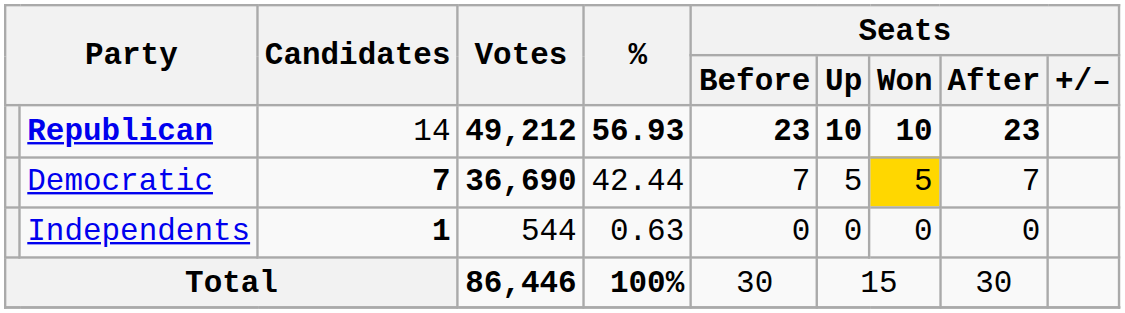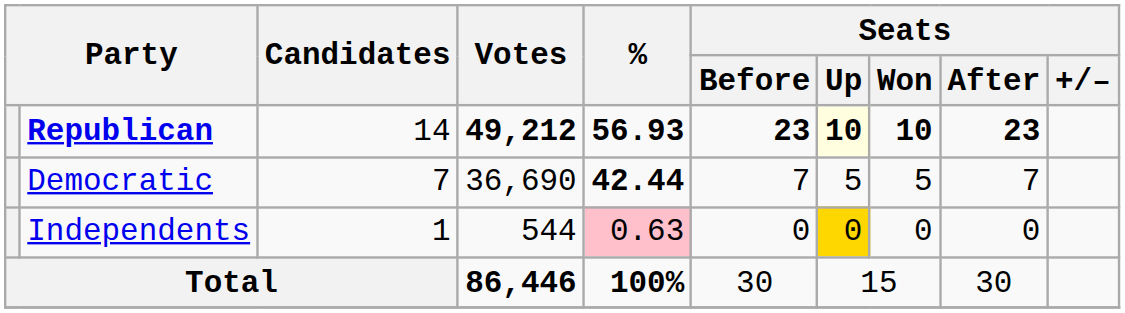(844, 131) no background -> (844, 131) lightyellow background
(441, 182) bold -> (441, 182) normal
(521, 182) bold -> (521, 182) normal
(638, 182) normal -> (638, 182) bold
(923, 182) gold background -> (923, 182) no background
(441, 232) bold -> (441, 232) normal
(647, 232) no background -> (647, 232) pink background
(853, 232) no background -> (853, 232) gold background
